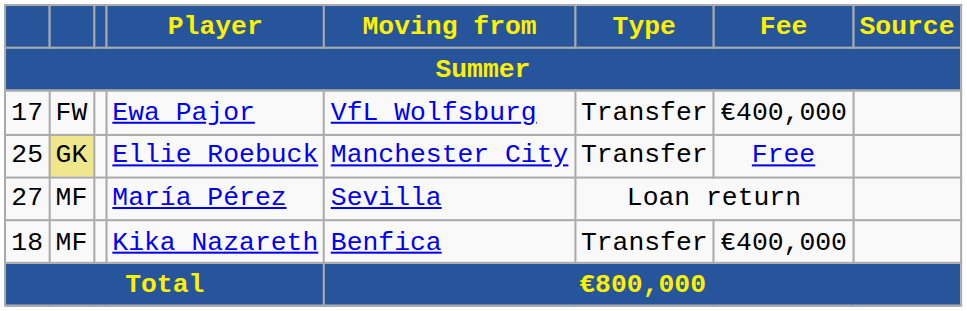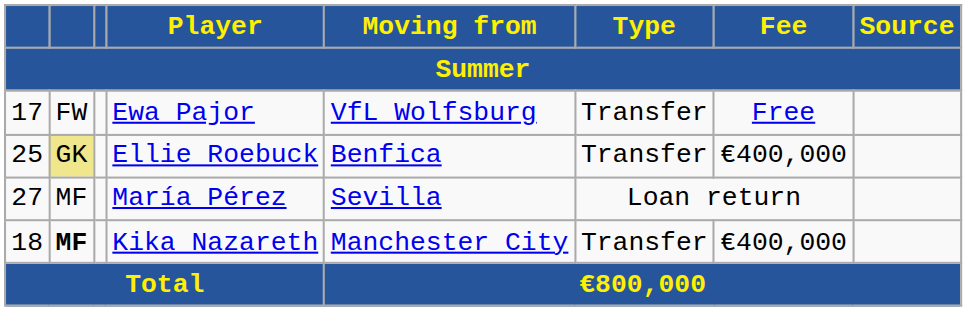(784, 113) €400,000 -> (784, 113) Free
(450, 156) Manchester City -> (386, 156) Benfica
(784, 156) Free -> (784, 156) €400,000
(71, 242) normal -> (71, 242) bold
(386, 242) Benfica -> (450, 242) Manchester City
